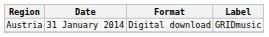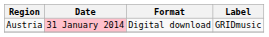(85, 25) no background -> (85, 25) pink background
